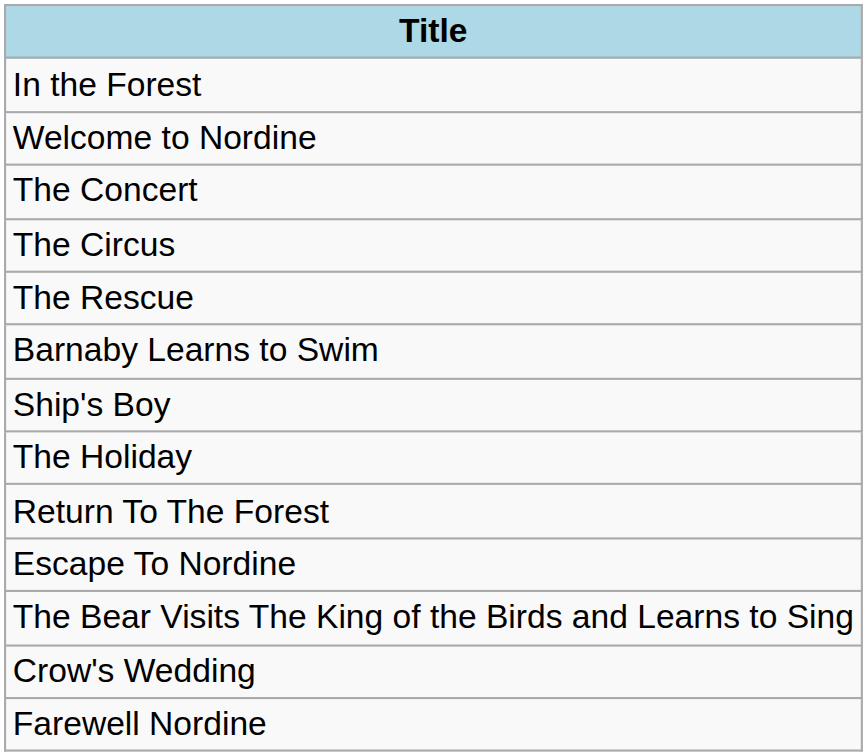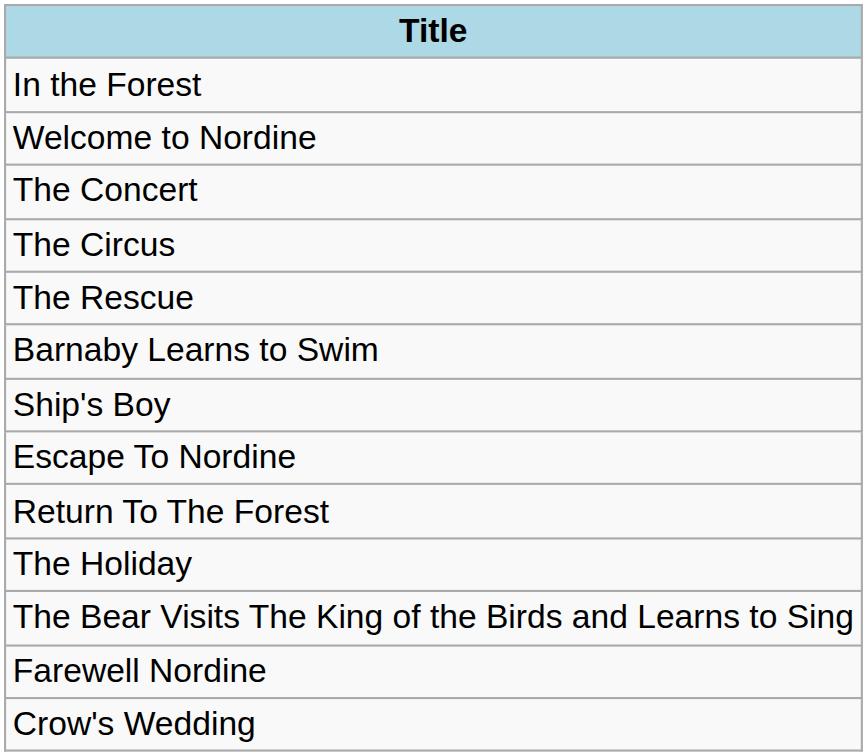(102, 457) The Holiday -> (154, 457) Escape To Nordine
(154, 564) Escape To Nordine -> (102, 564) The Holiday
(134, 670) Crow's Wedding -> (140, 670) Farewell Nordine
(140, 723) Farewell Nordine -> (134, 723) Crow's Wedding
